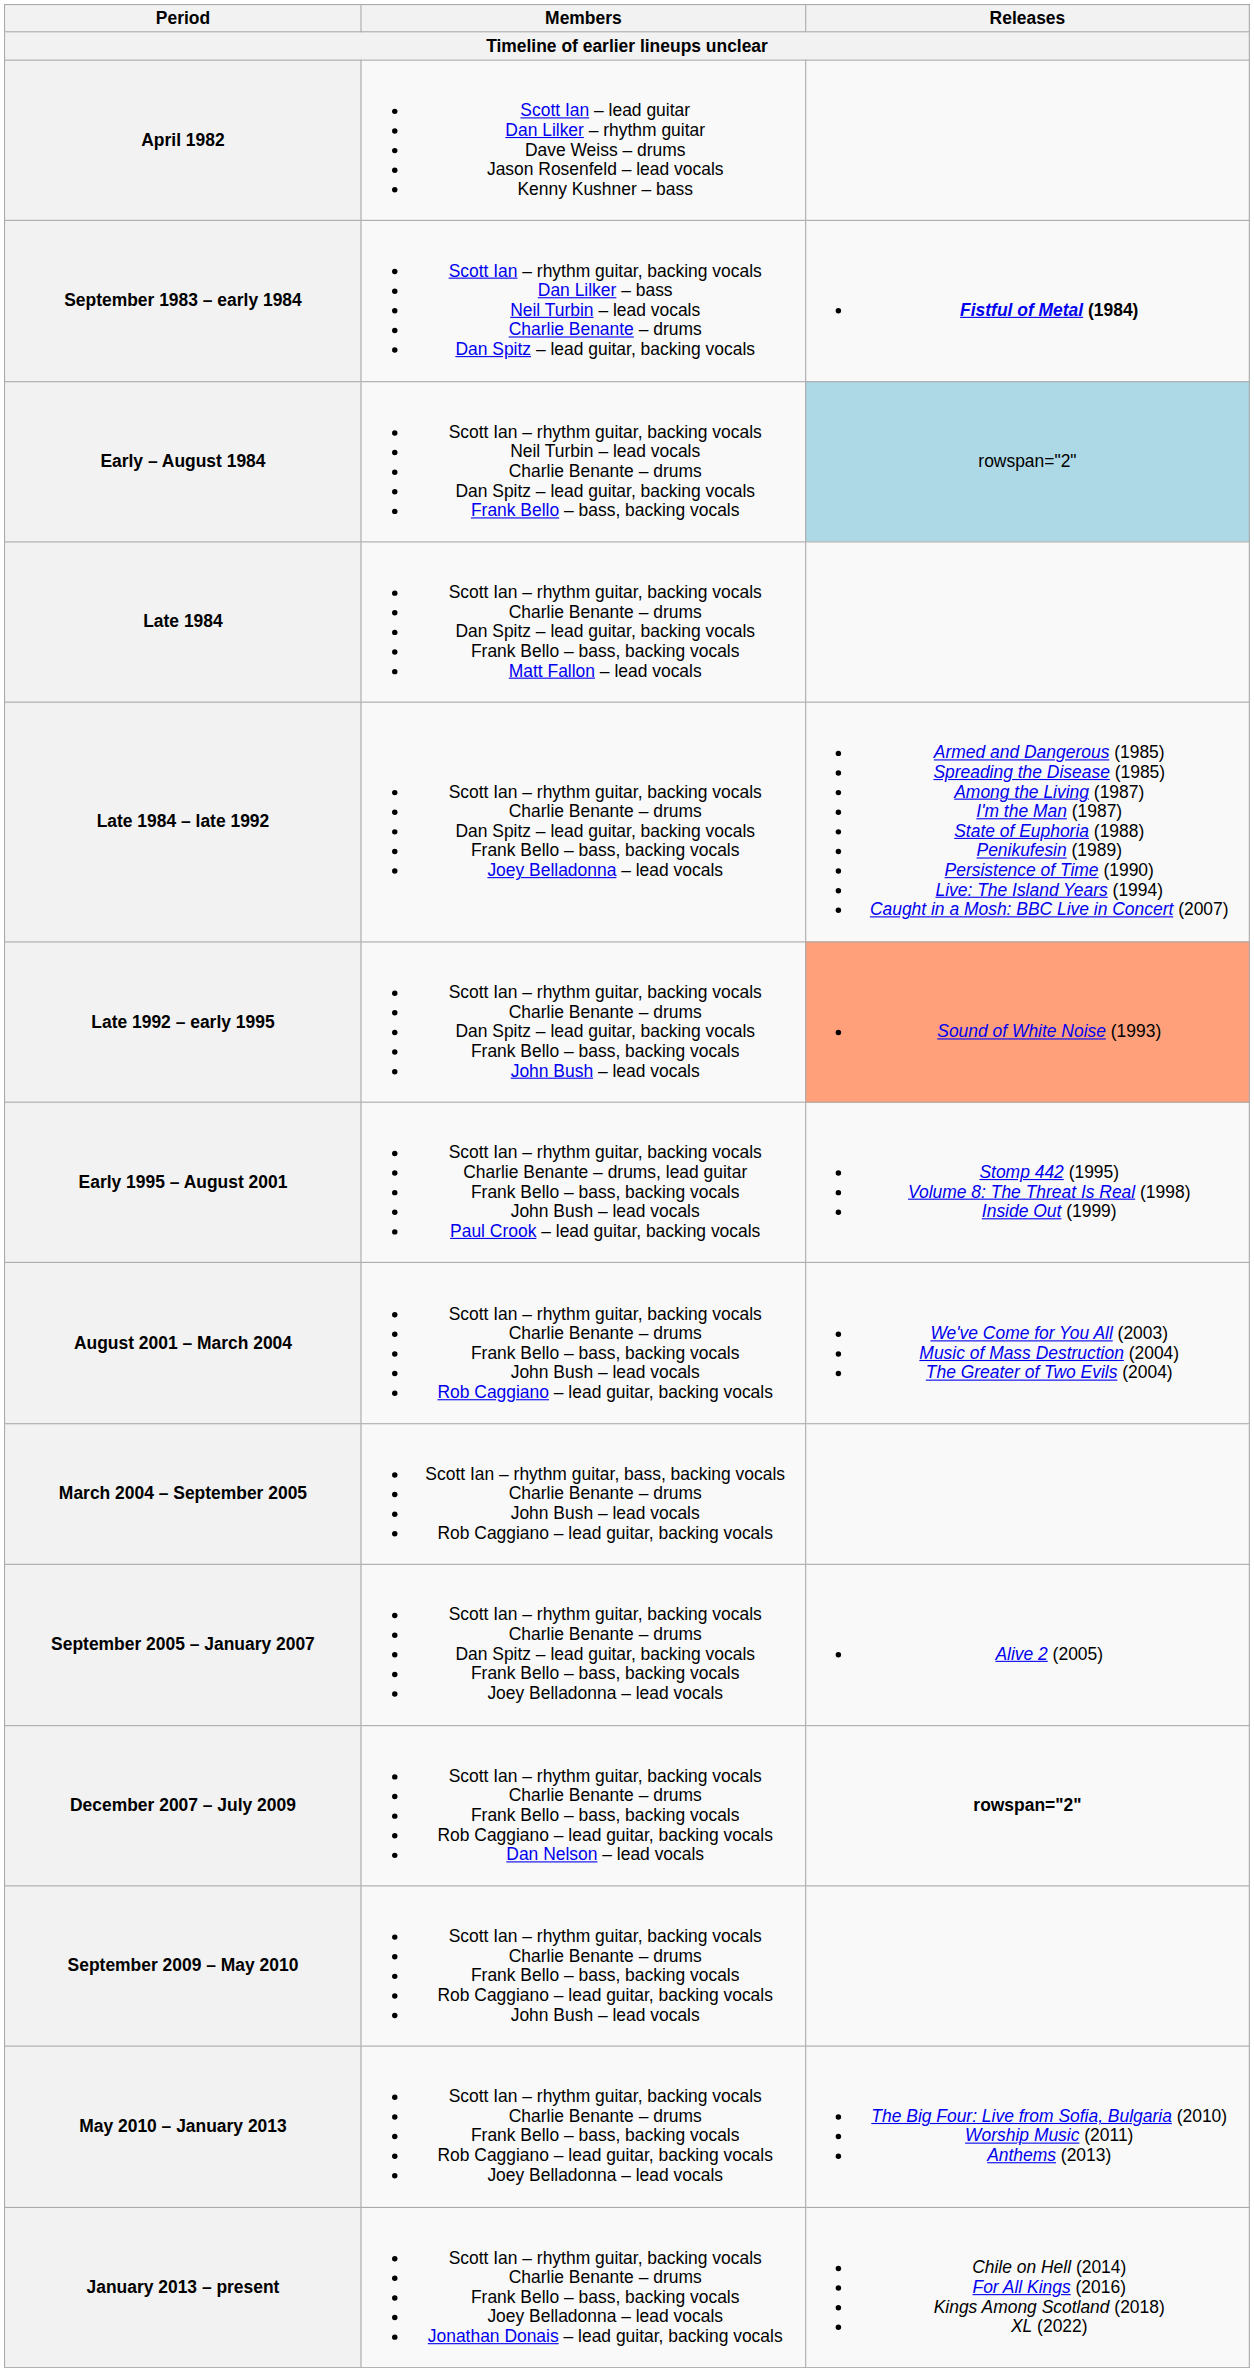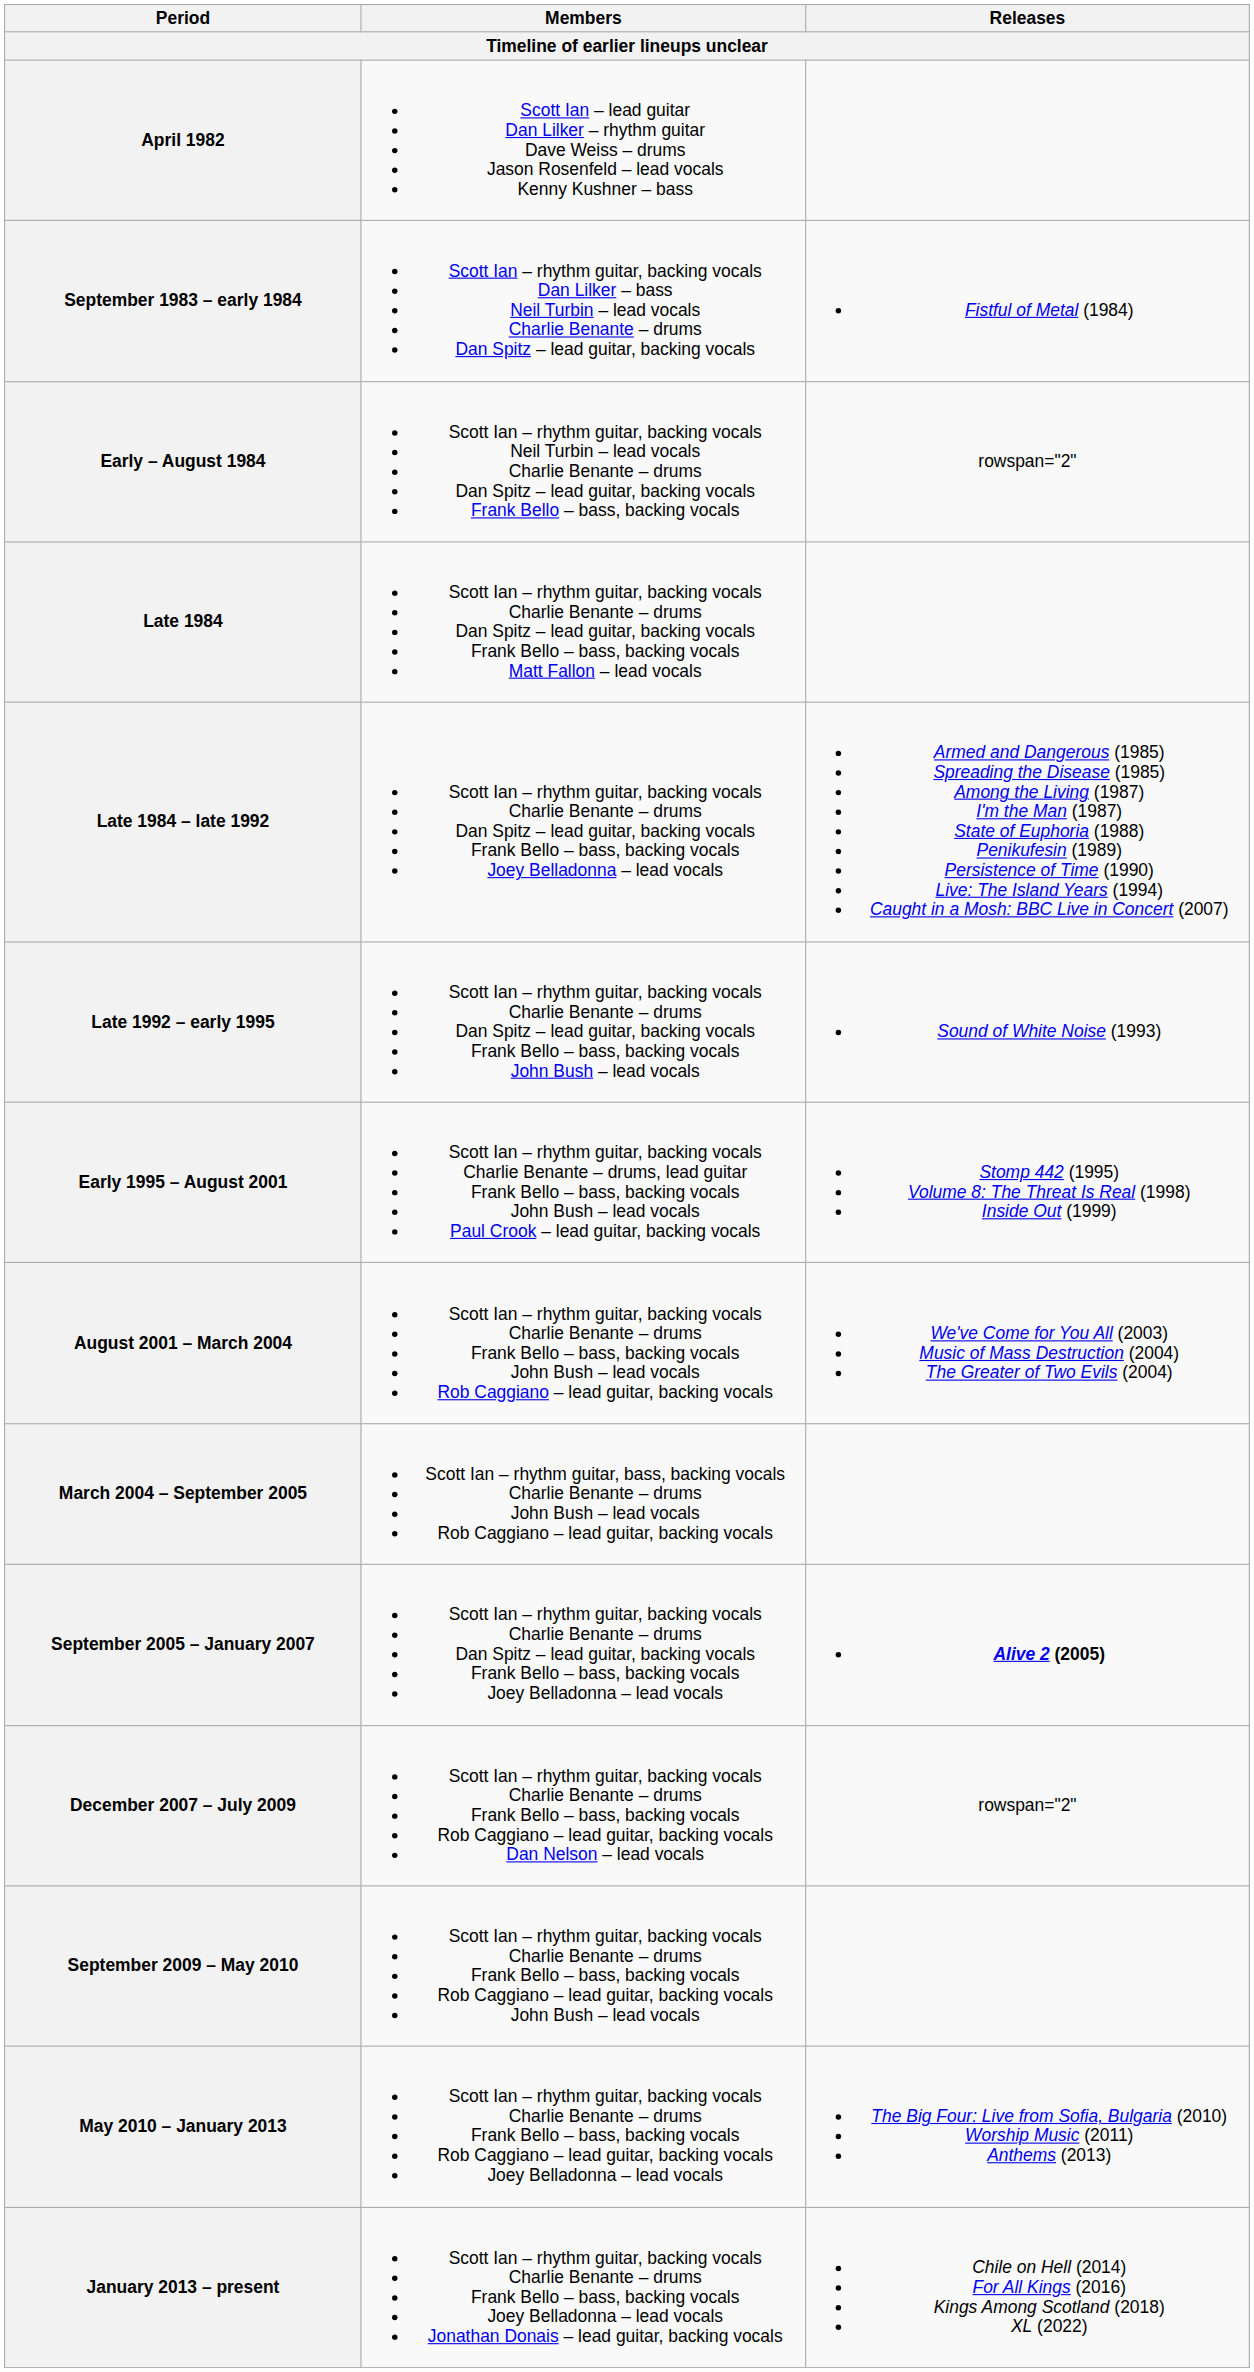(1027, 311) bold -> (1027, 311) normal
(1027, 461) lightblue background -> (1027, 461) no background
(1027, 1032) lightsalmon background -> (1027, 1032) no background
(1027, 1655) normal -> (1027, 1655) bold
(1027, 1805) bold -> (1027, 1805) normal
